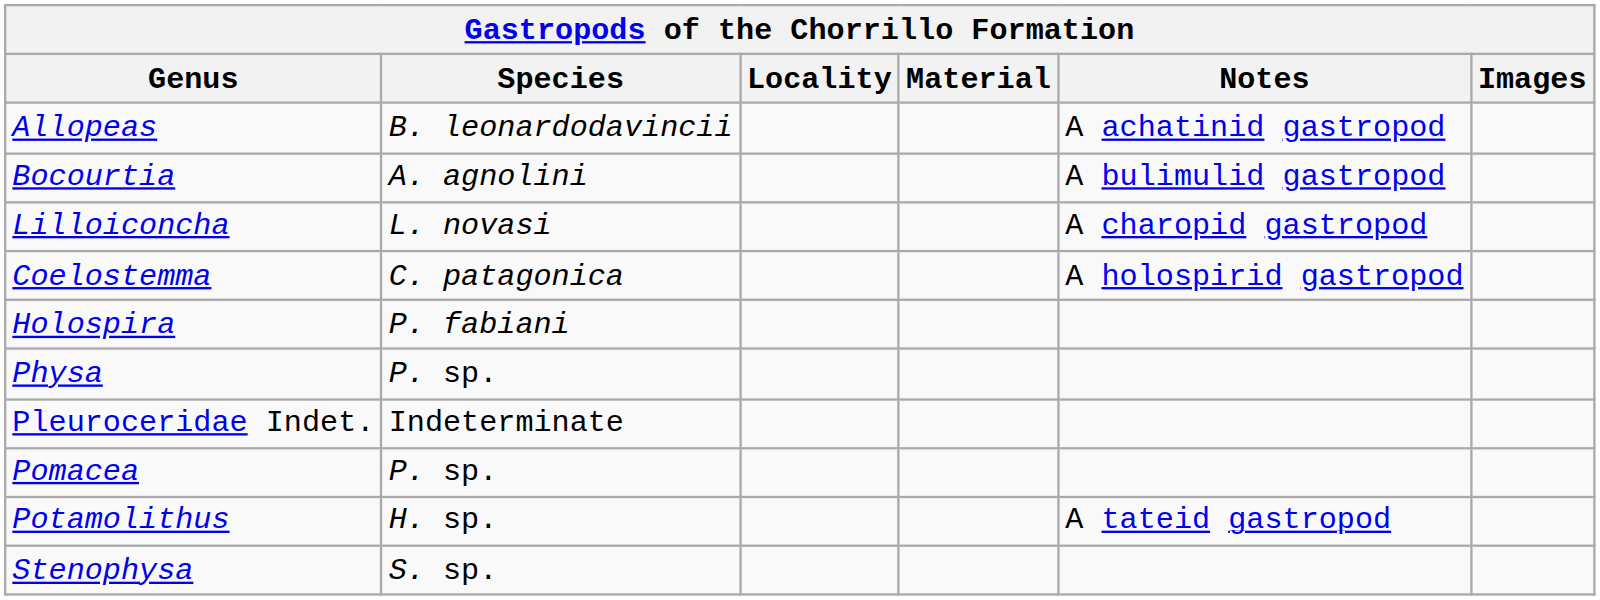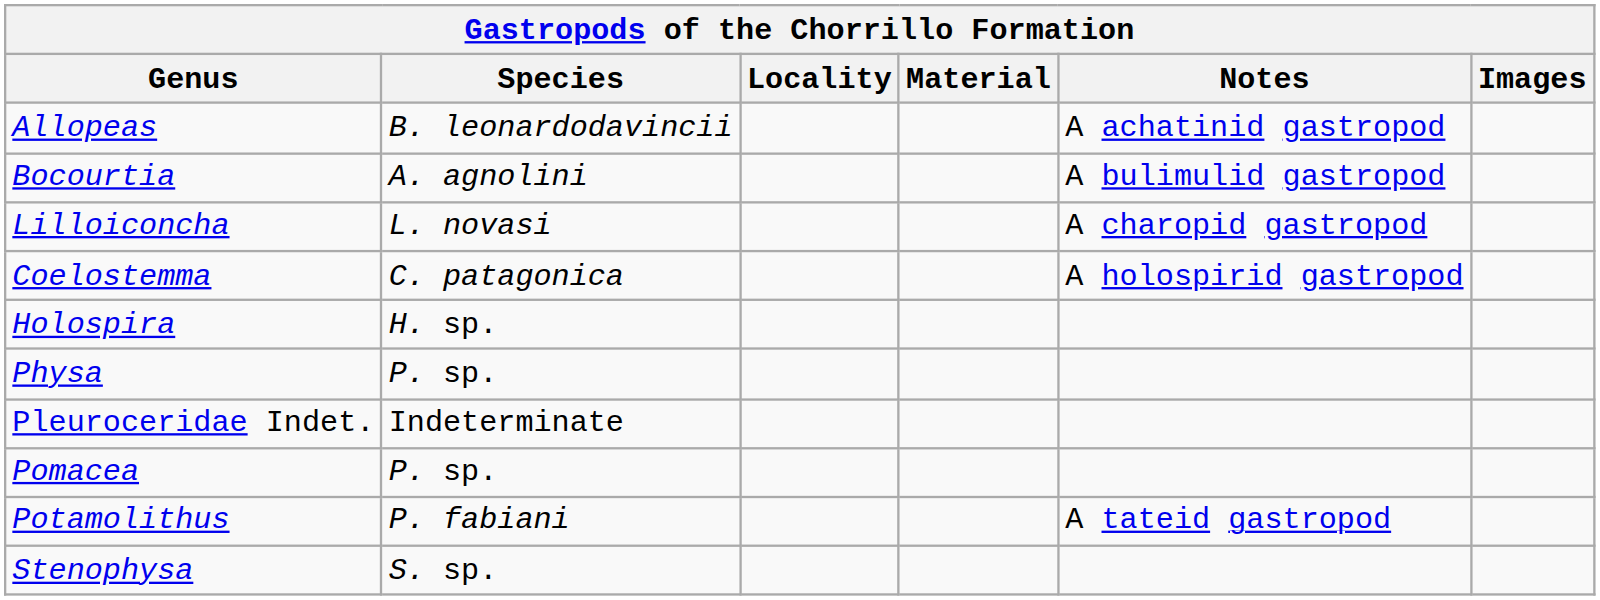(479, 325) P. fabiani -> (443, 325) H. sp.
(443, 521) H. sp. -> (479, 521) P. fabiani
